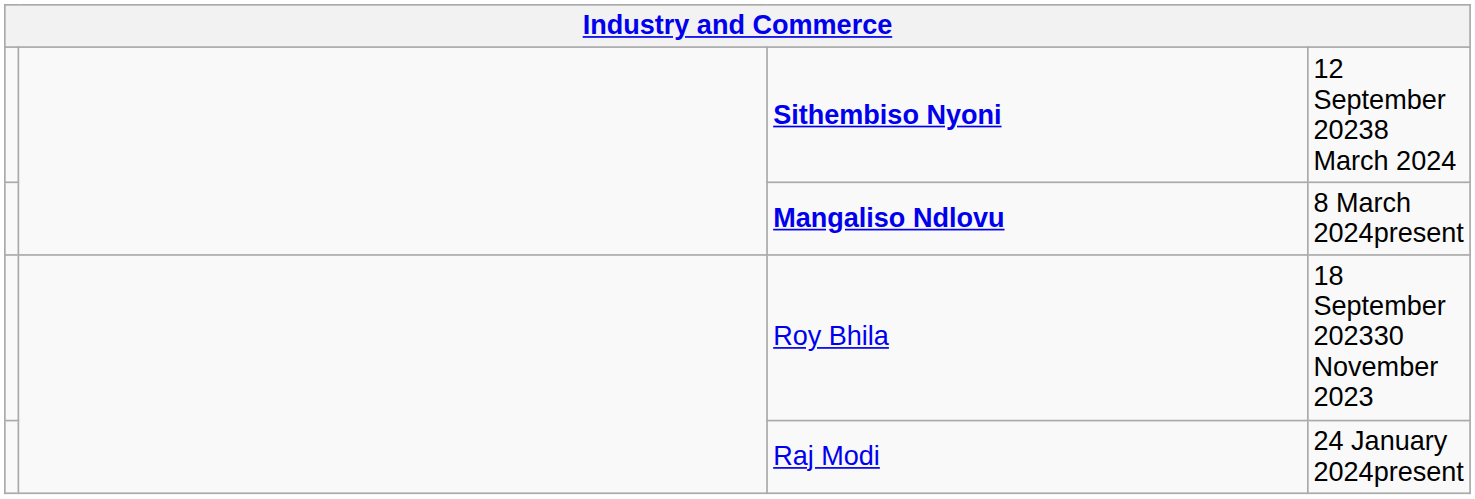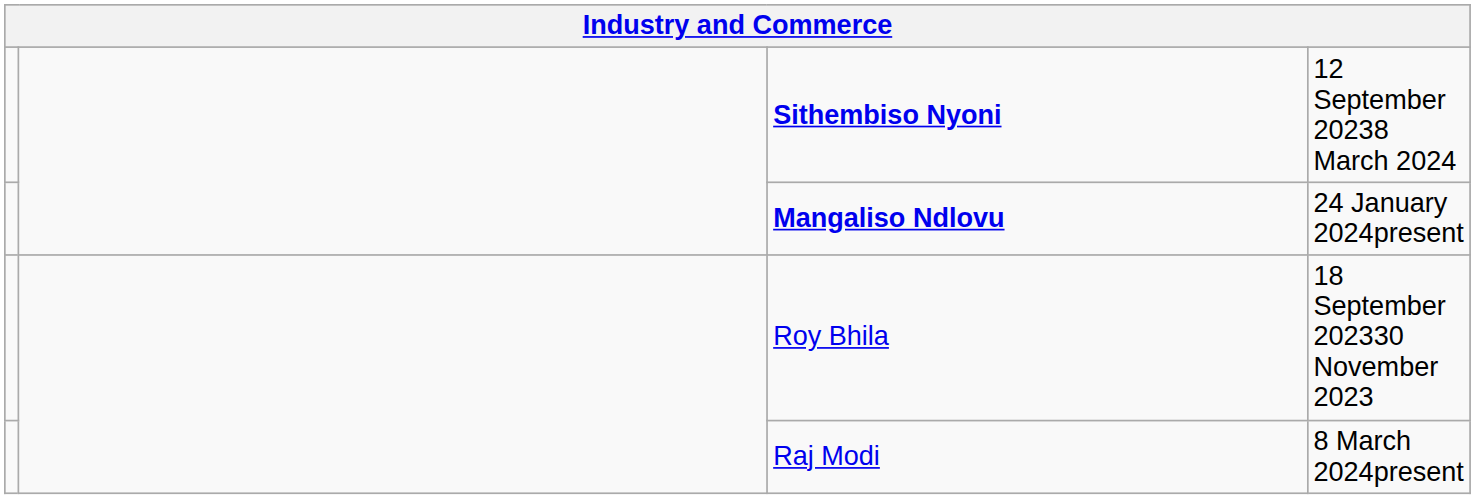(1389, 218) 8 March 2024present -> (1389, 218) 24 January 2024present
(1389, 456) 24 January 2024present -> (1389, 456) 8 March 2024present
